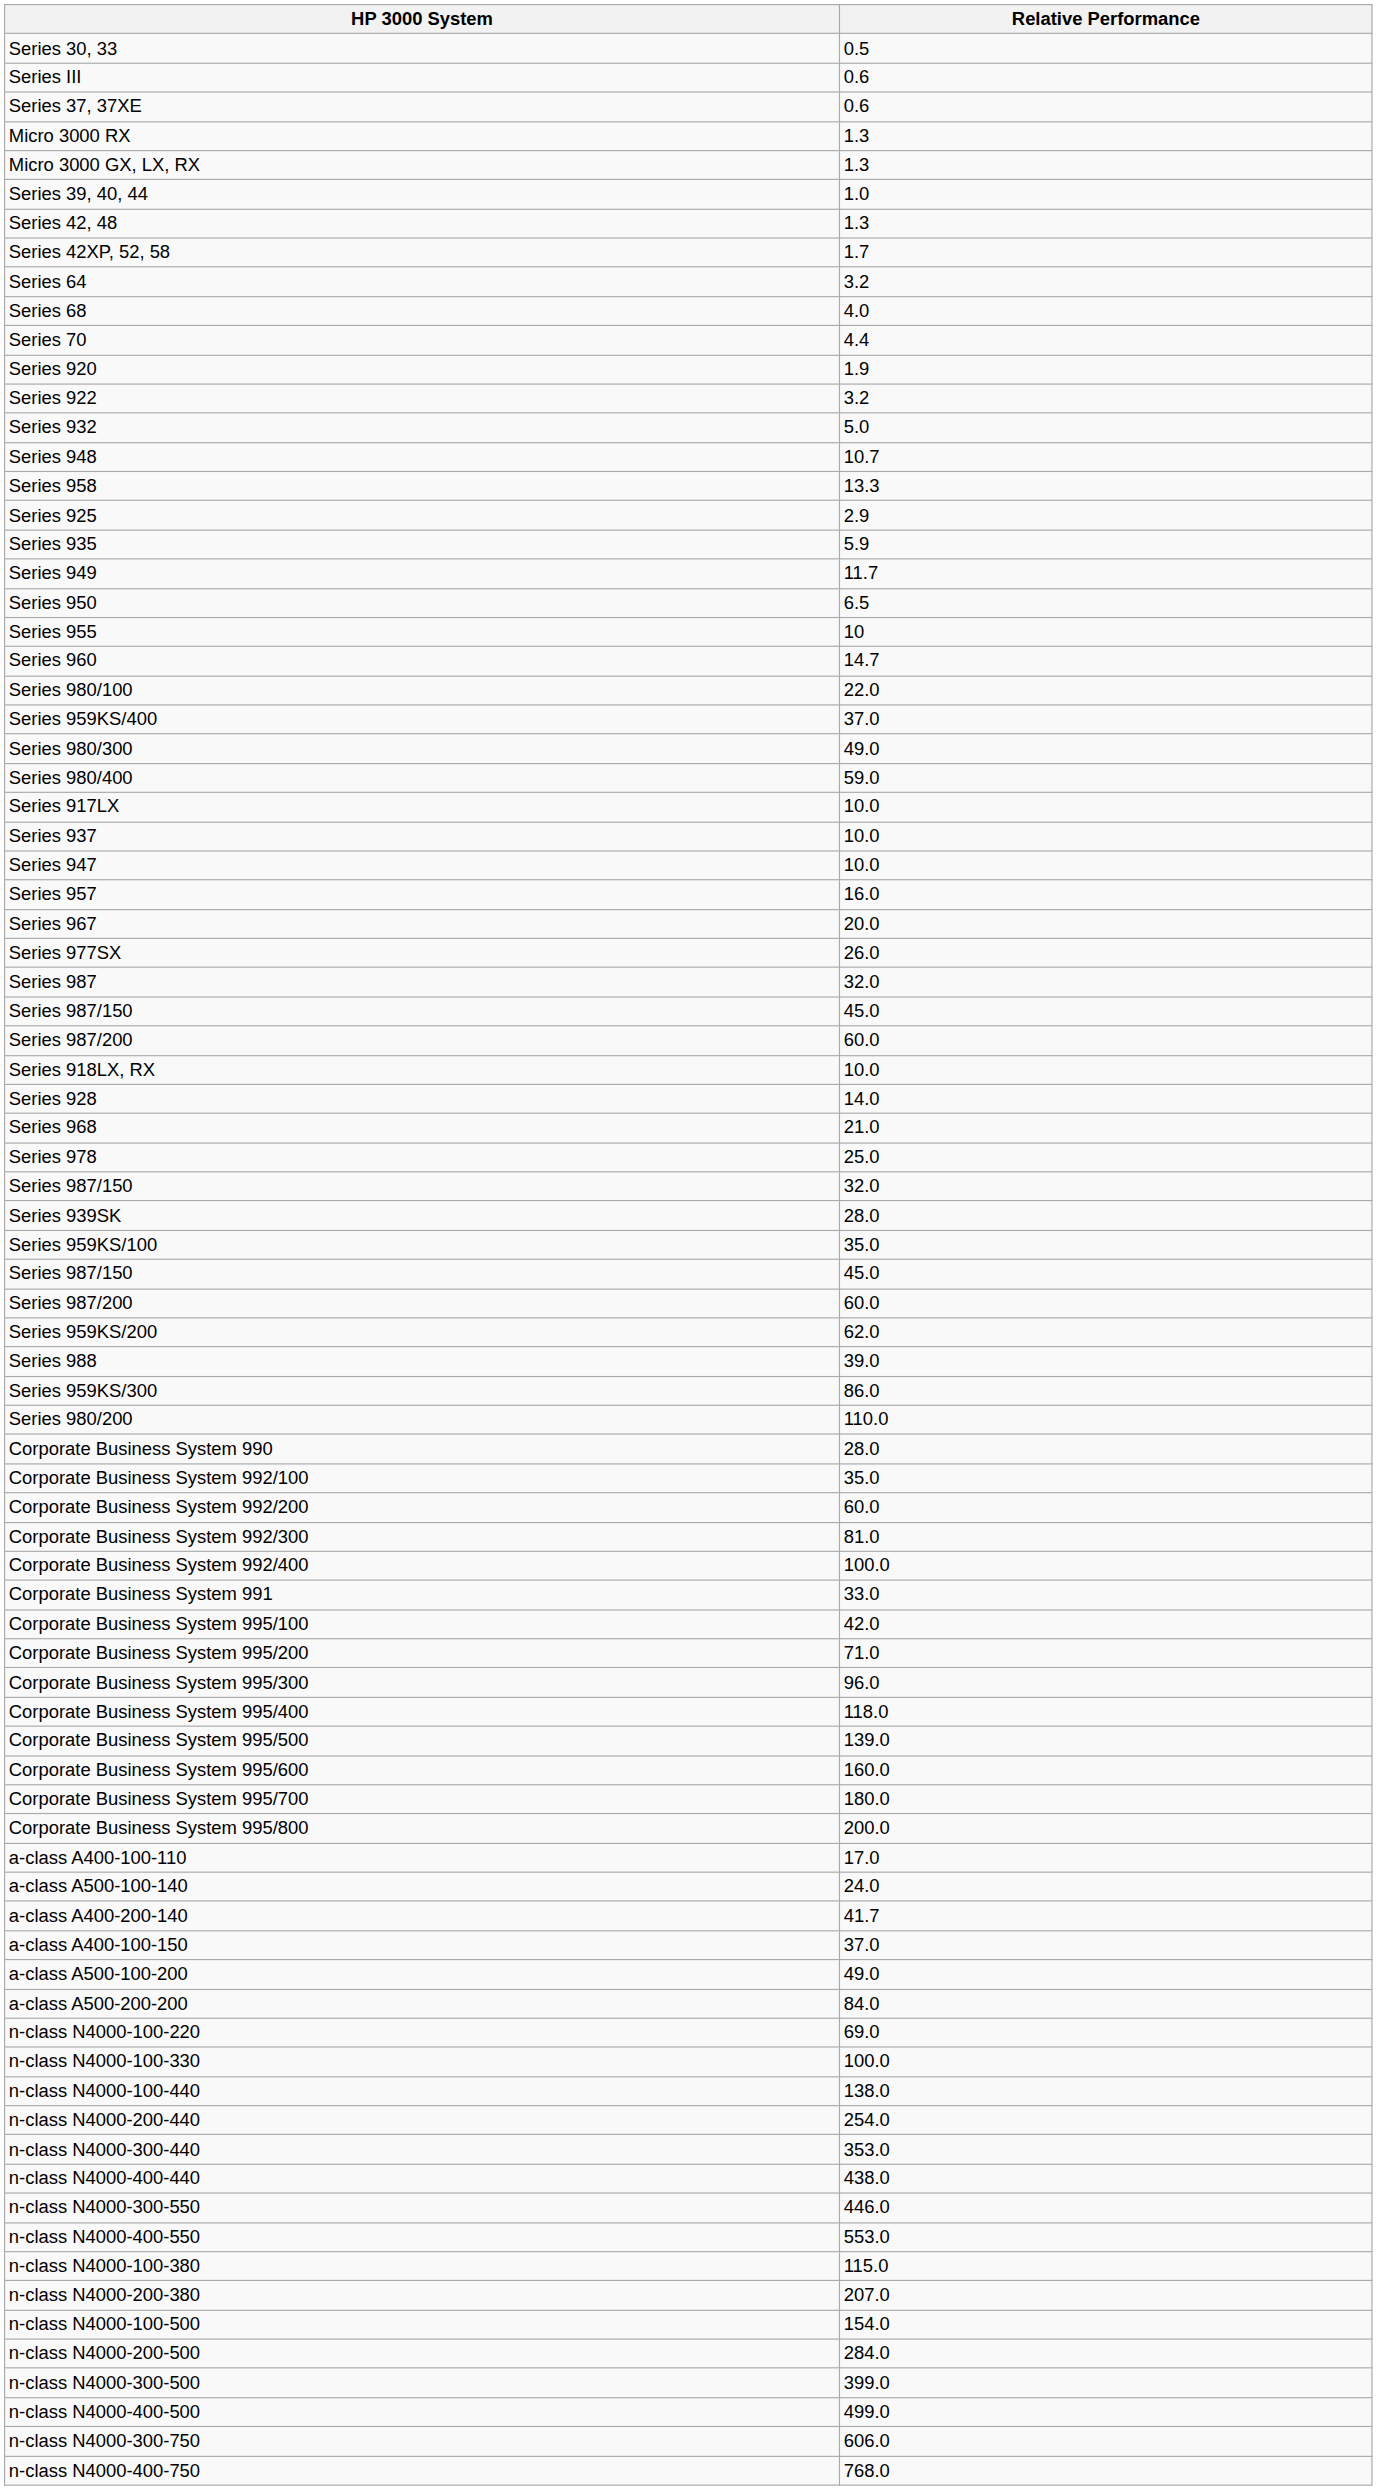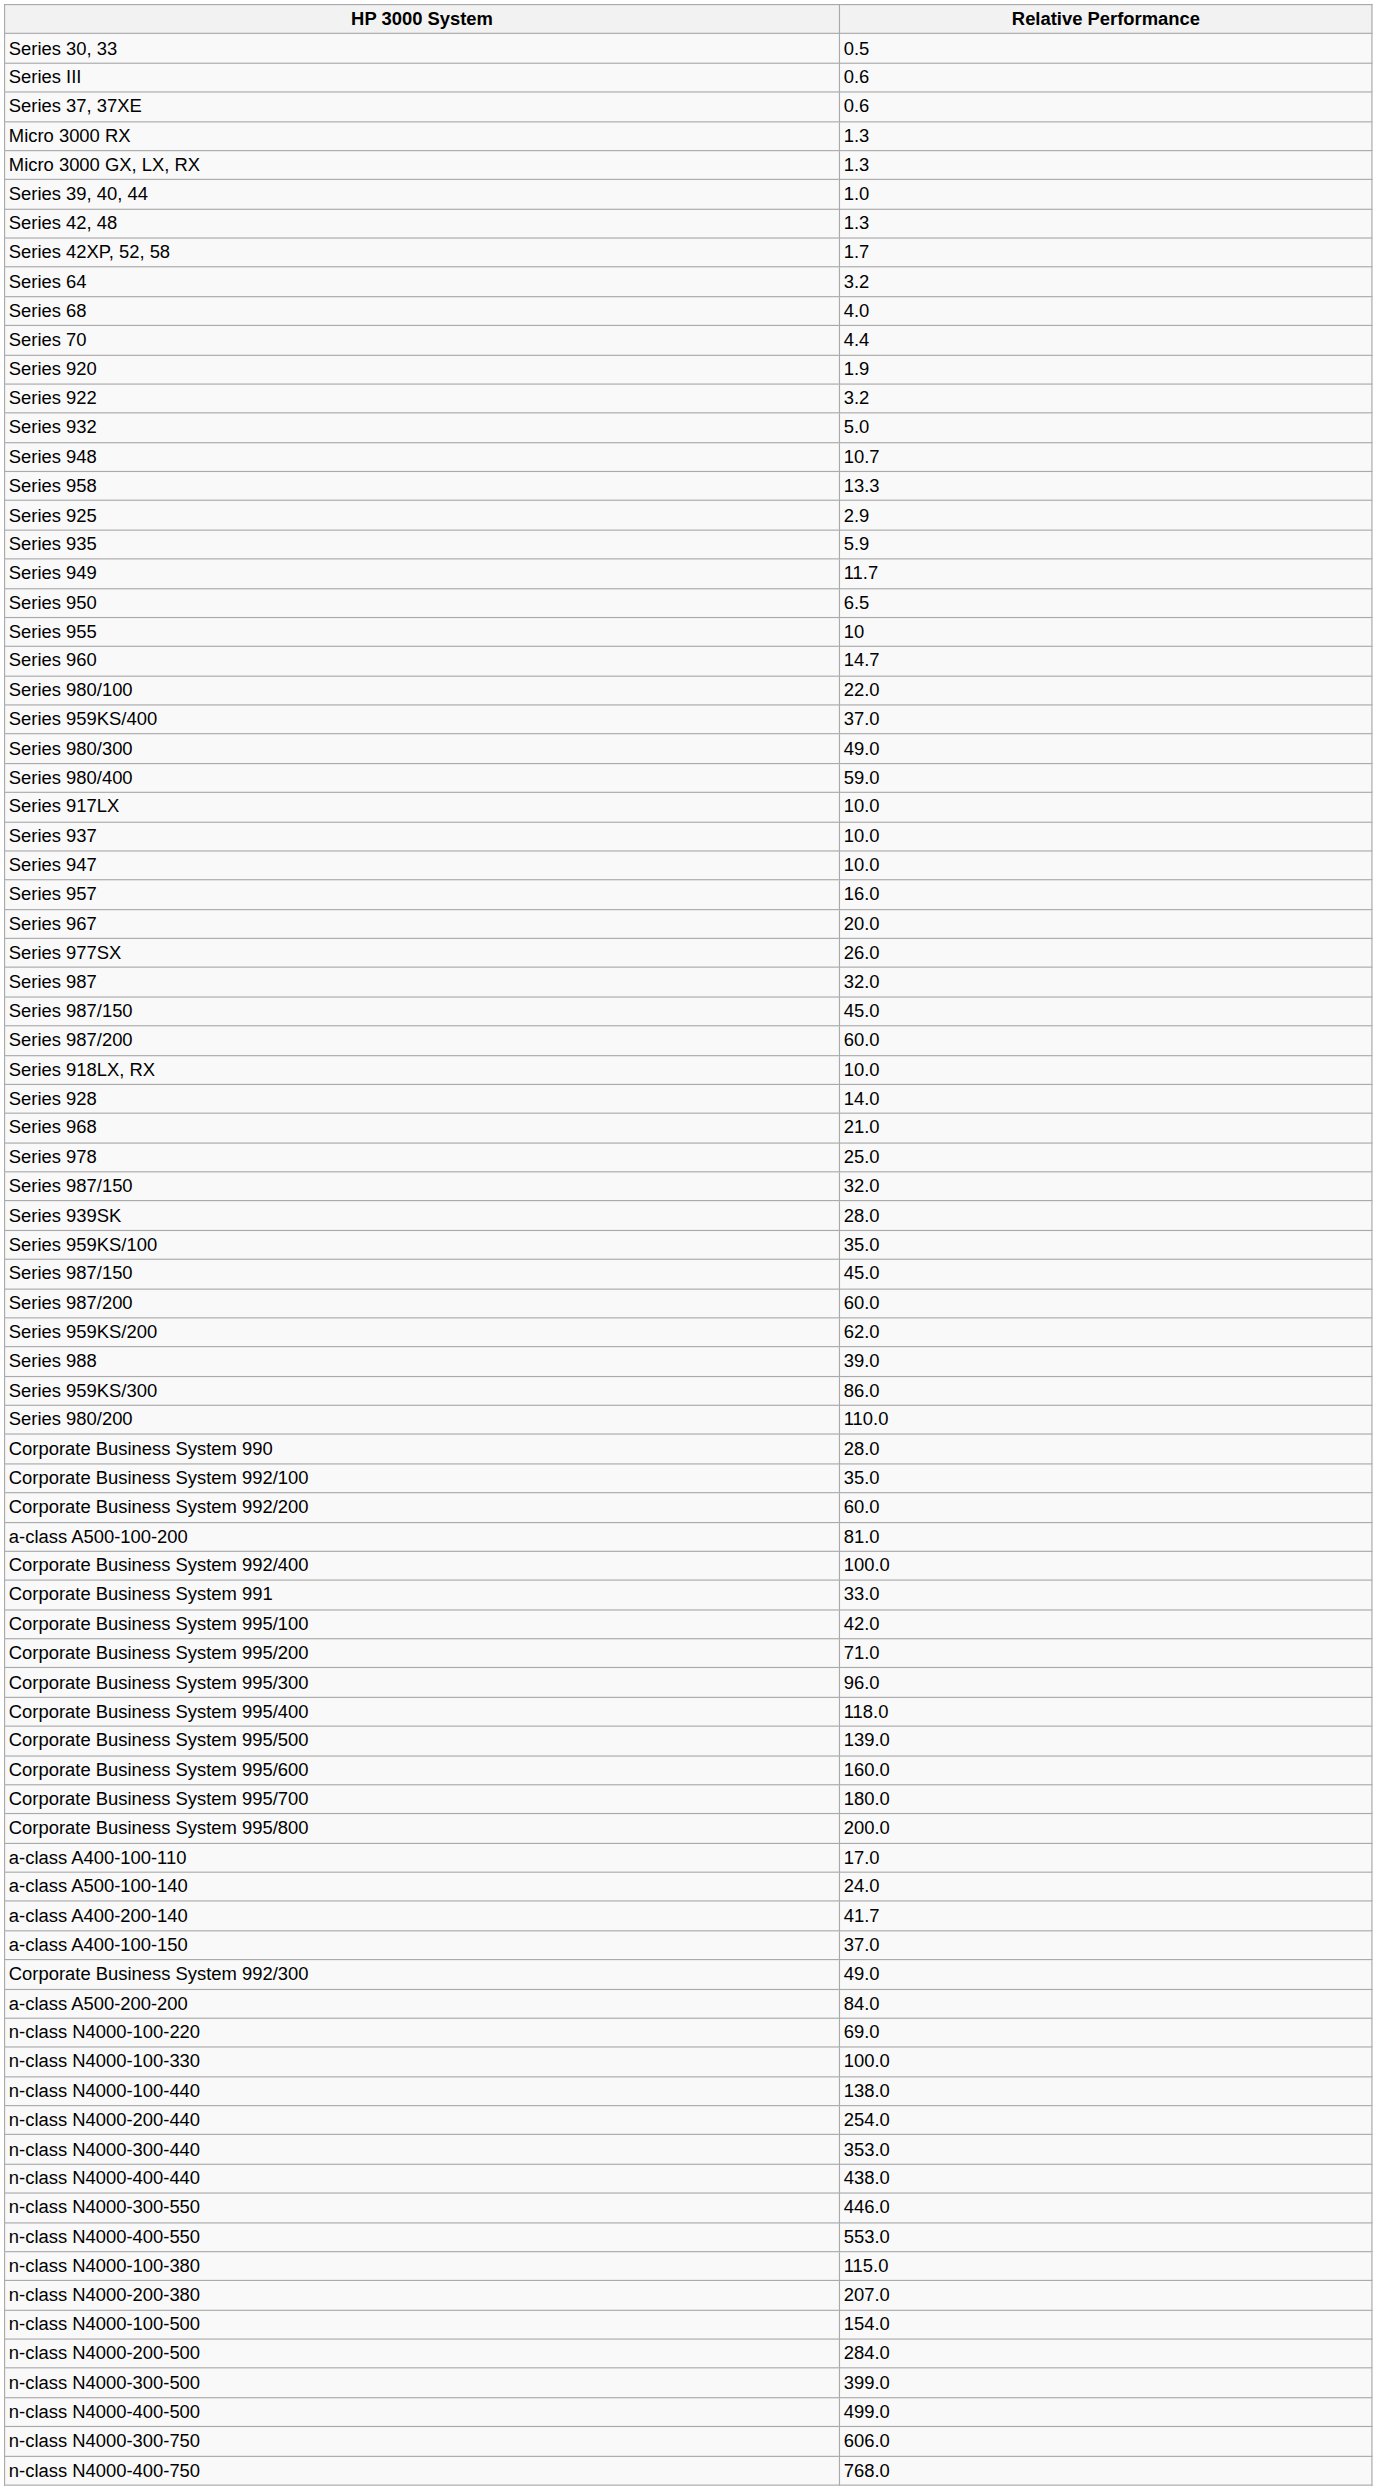(159, 1536) Corporate Business System 992/300 -> (98, 1536) a-class A500-100-200
(98, 1974) a-class A500-100-200 -> (159, 1974) Corporate Business System 992/300
